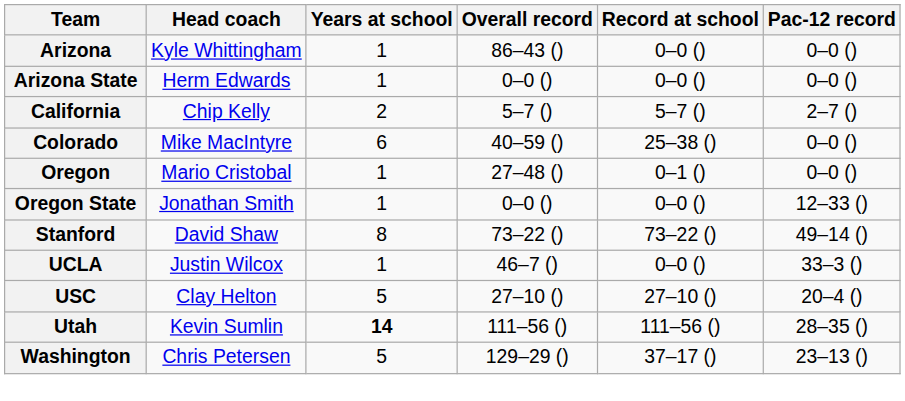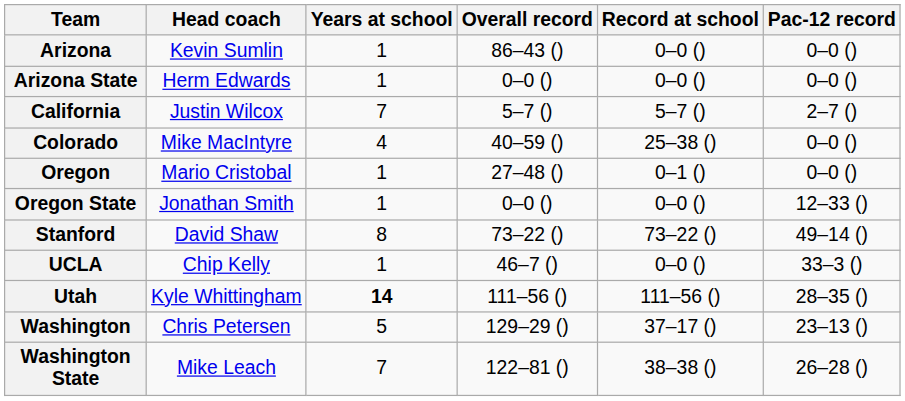(226, 50) Kyle Whittingham -> (226, 50) Kevin Sumlin
(226, 111) Chip Kelly -> (226, 111) Justin Wilcox
(382, 111) 2 -> (382, 111) 7
(382, 142) 6 -> (382, 142) 4
(226, 265) Justin Wilcox -> (226, 265) Chip Kelly
- row: (76, 296)
(226, 326) Kevin Sumlin -> (226, 296) Kyle Whittingham
+ row: (76, 368)
